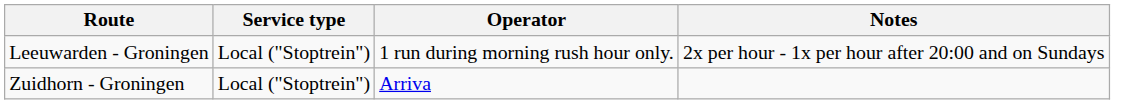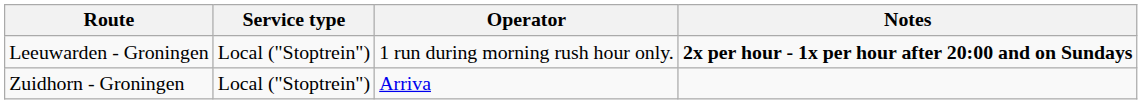(894, 51) normal -> (908, 51) bold
